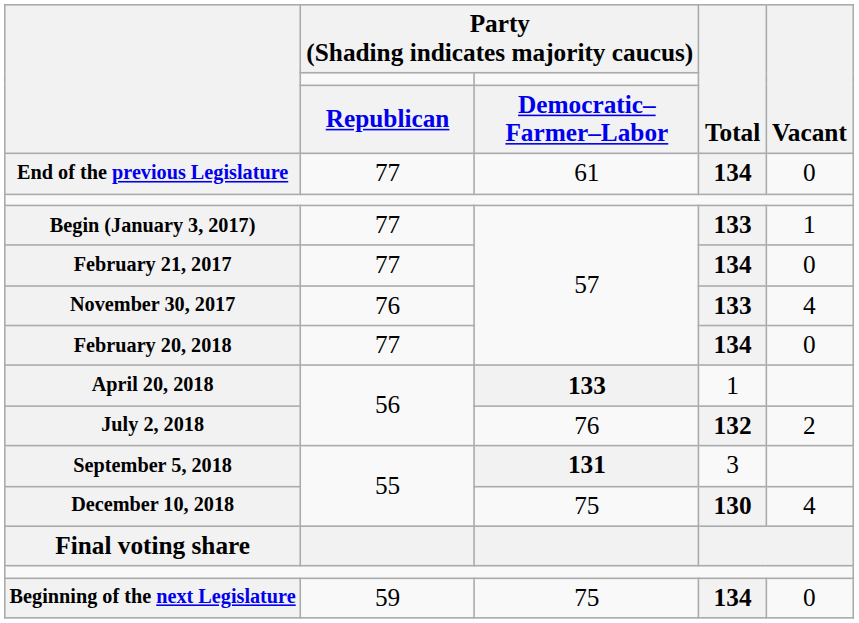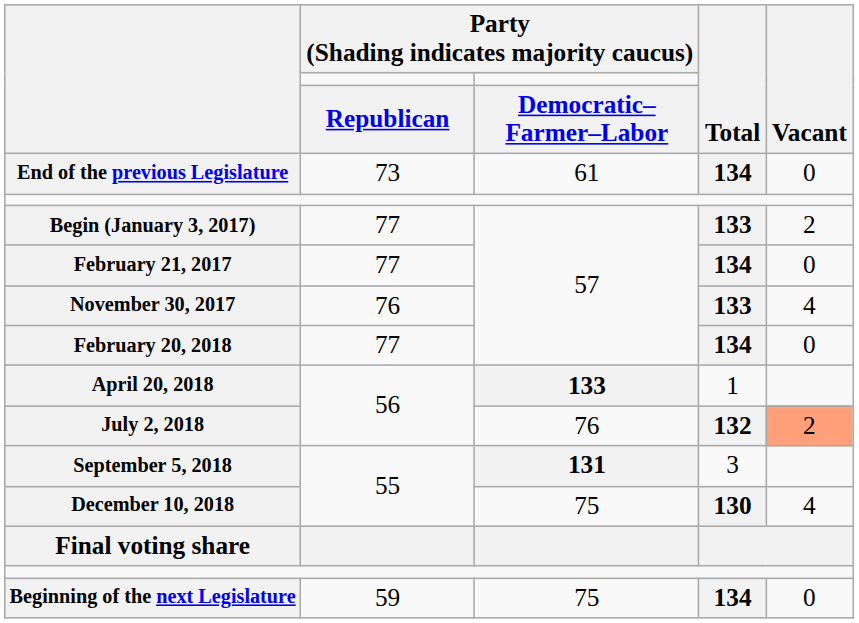(388, 173) 77 -> (388, 173) 73
(809, 225) 1 -> (809, 225) 2
(809, 425) no background -> (809, 425) lightsalmon background
